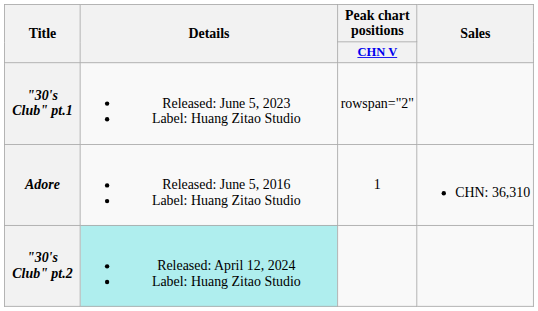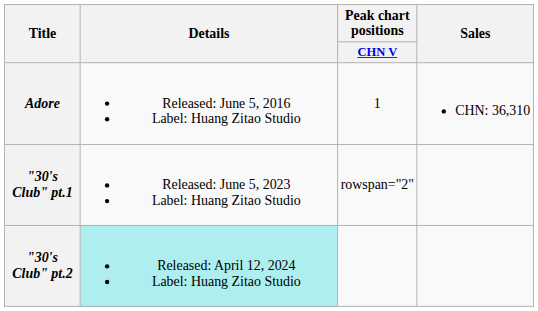rows swapped: (42, 184) <-> (42, 103)
